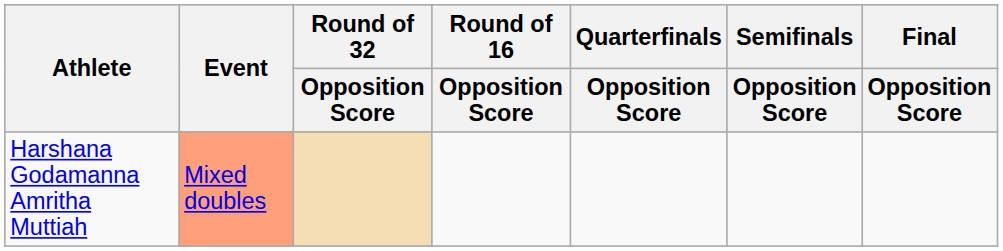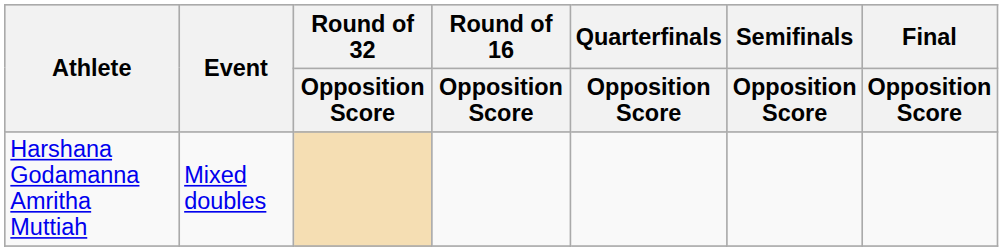(225, 189) lightsalmon background -> (225, 189) no background
